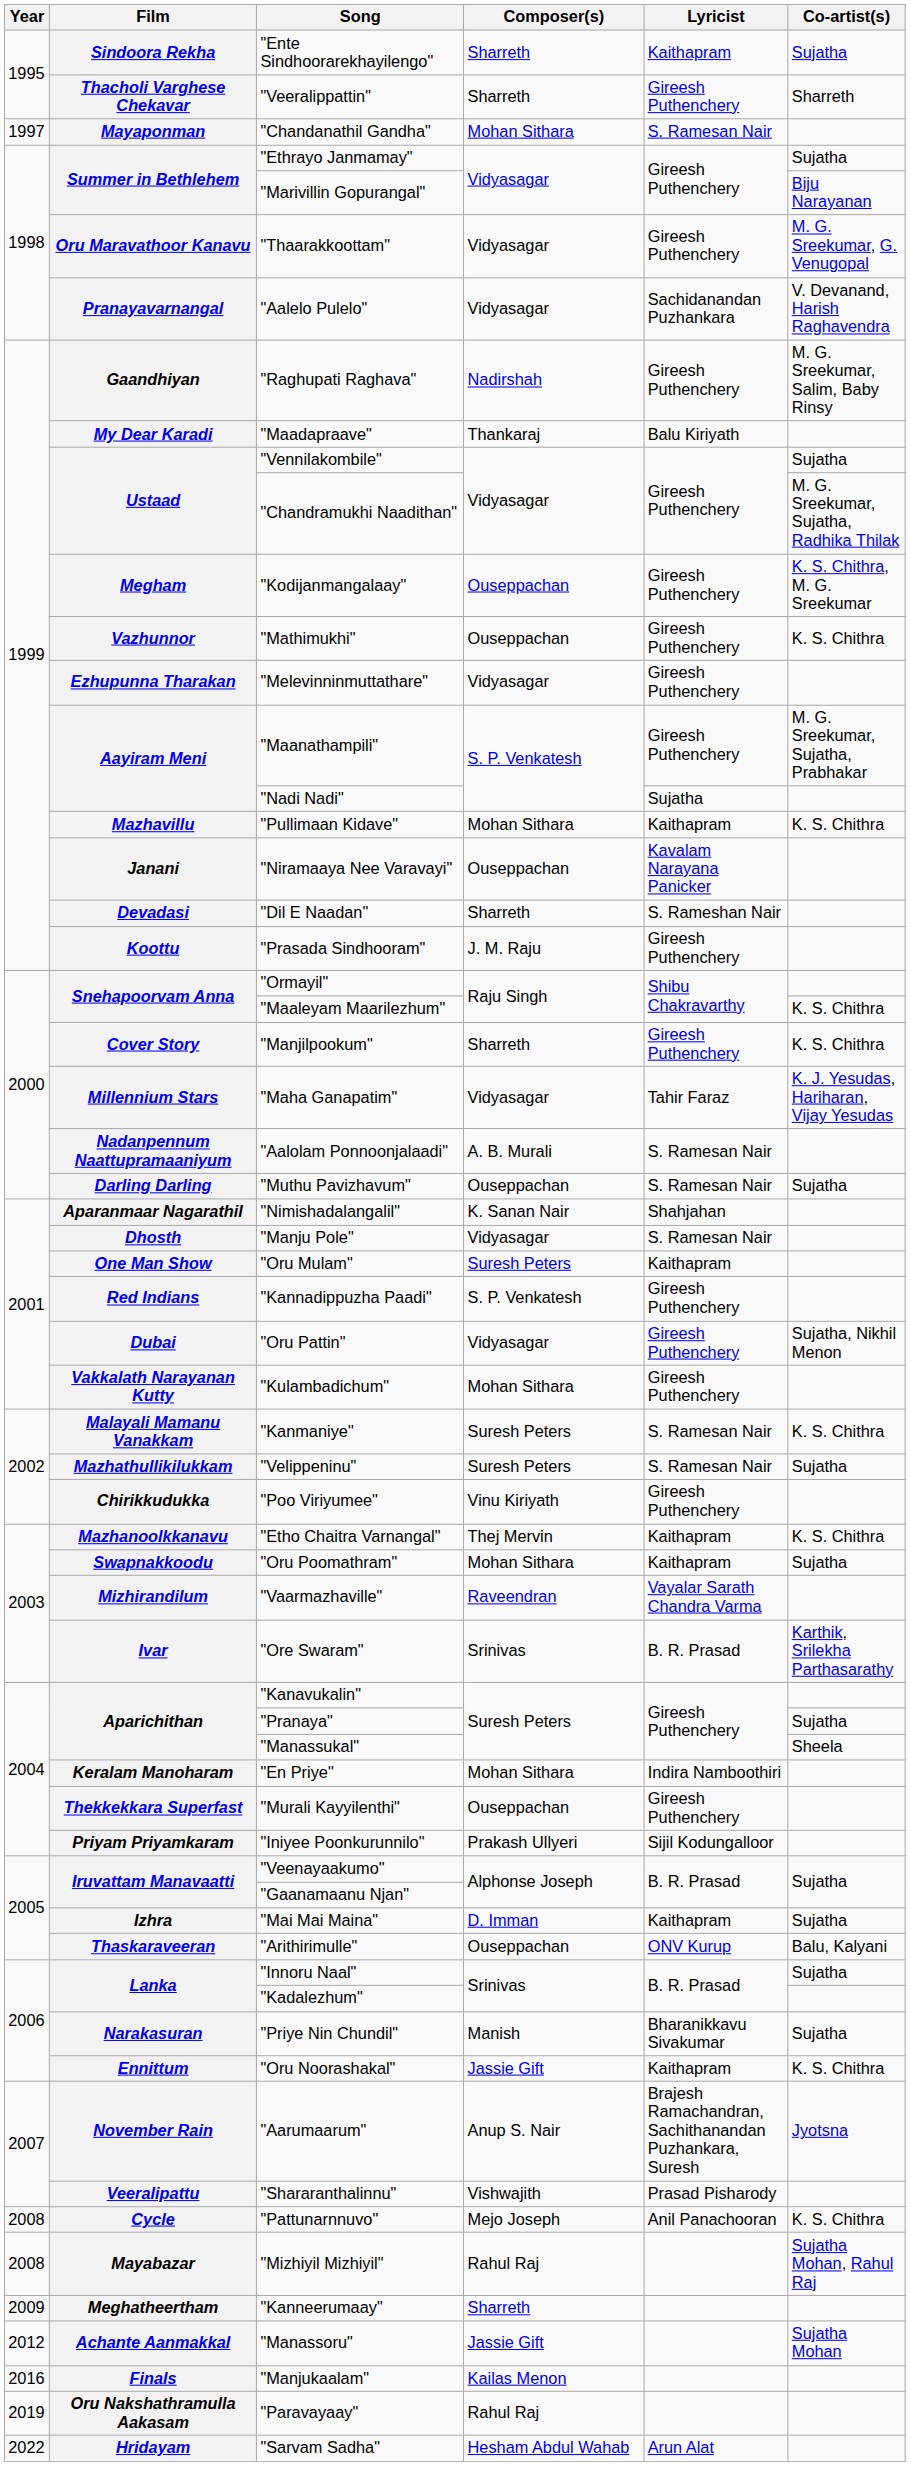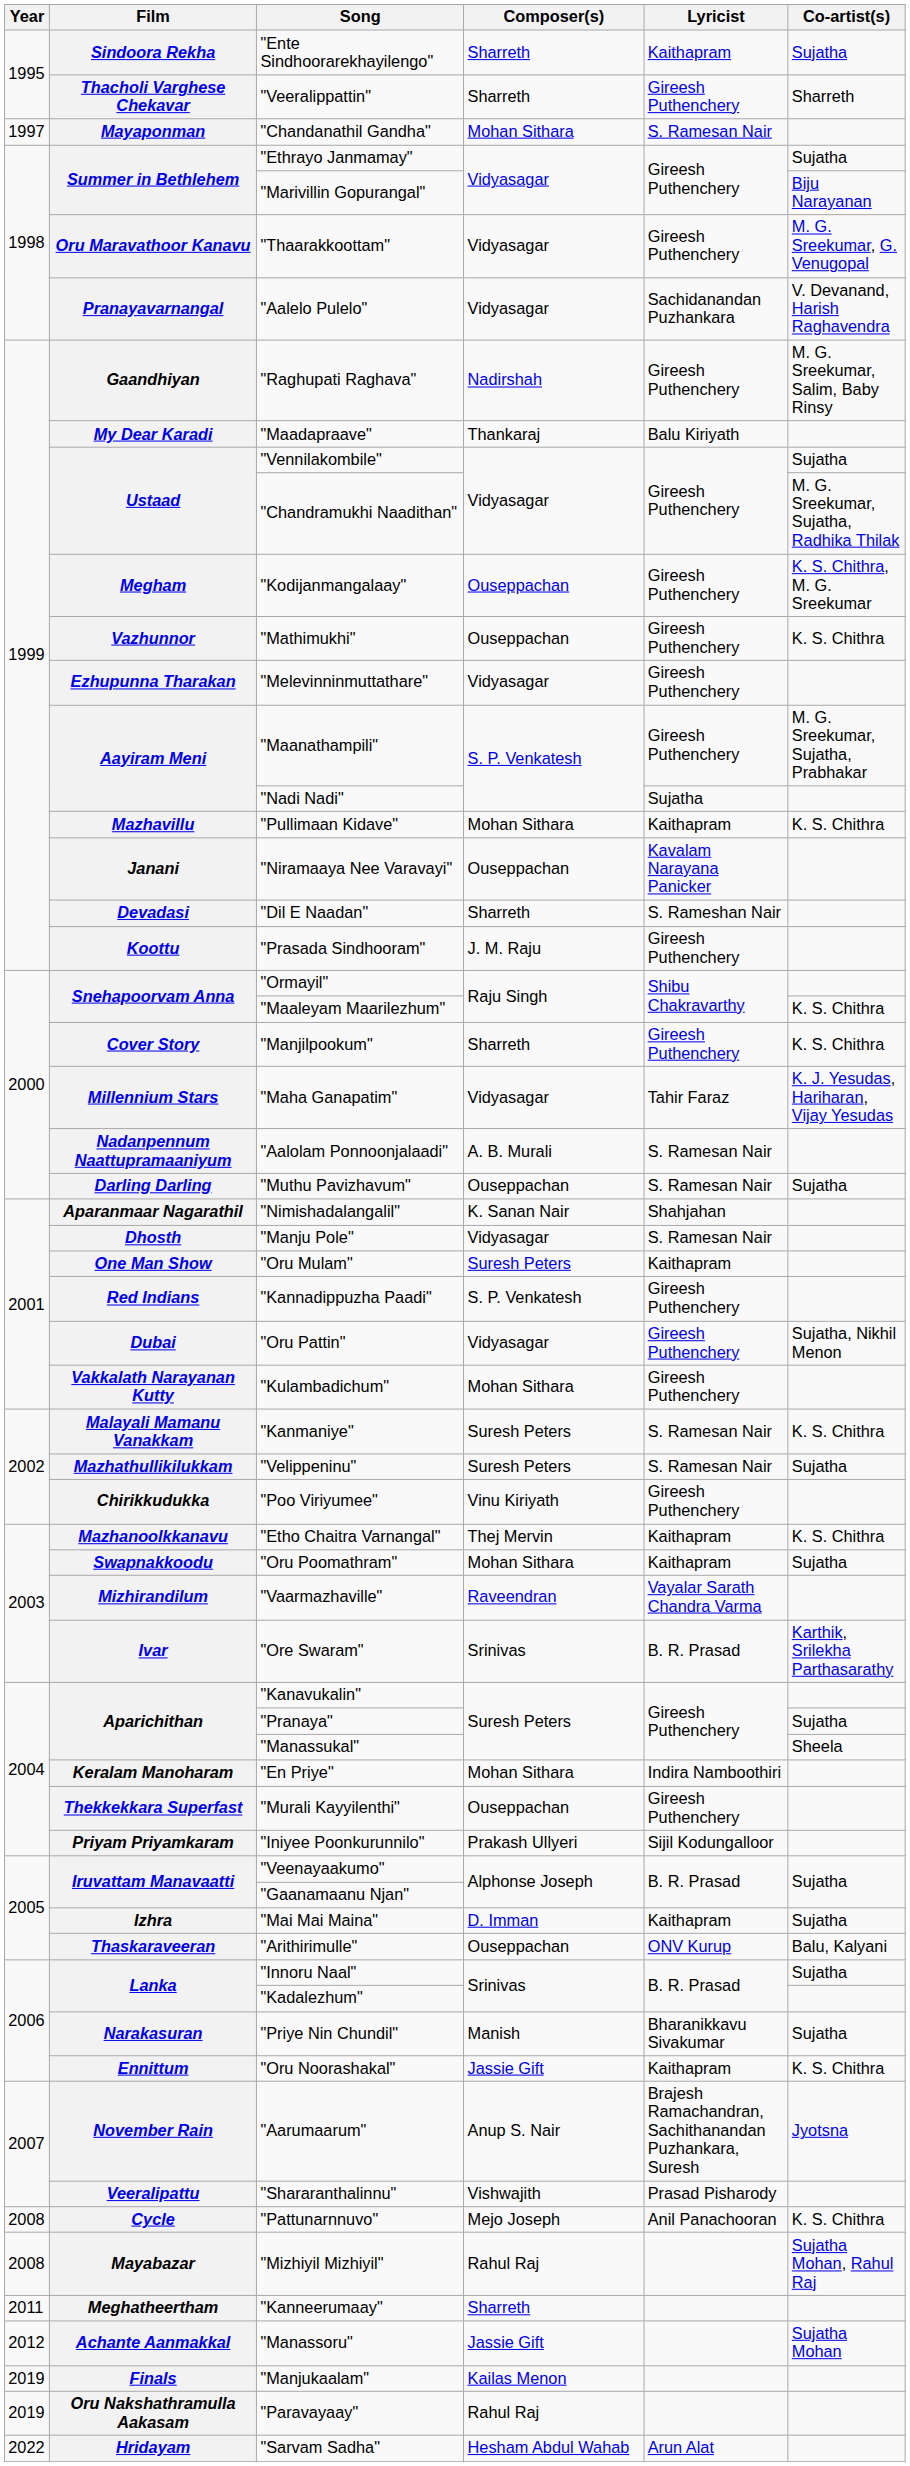(26, 2308) 2009 -> (26, 2308) 2011
(26, 2378) 2016 -> (26, 2378) 2019
